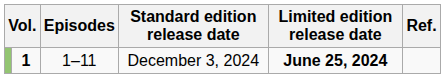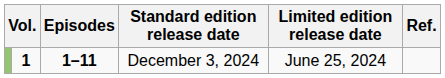(79, 60) normal -> (79, 60) bold
(335, 60) bold -> (335, 60) normal
